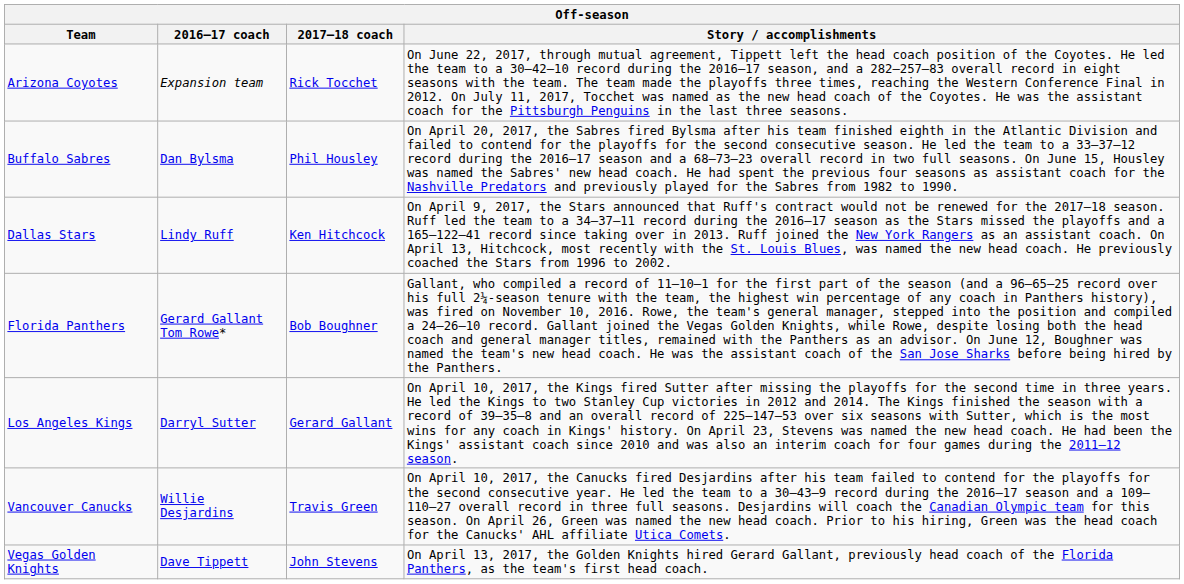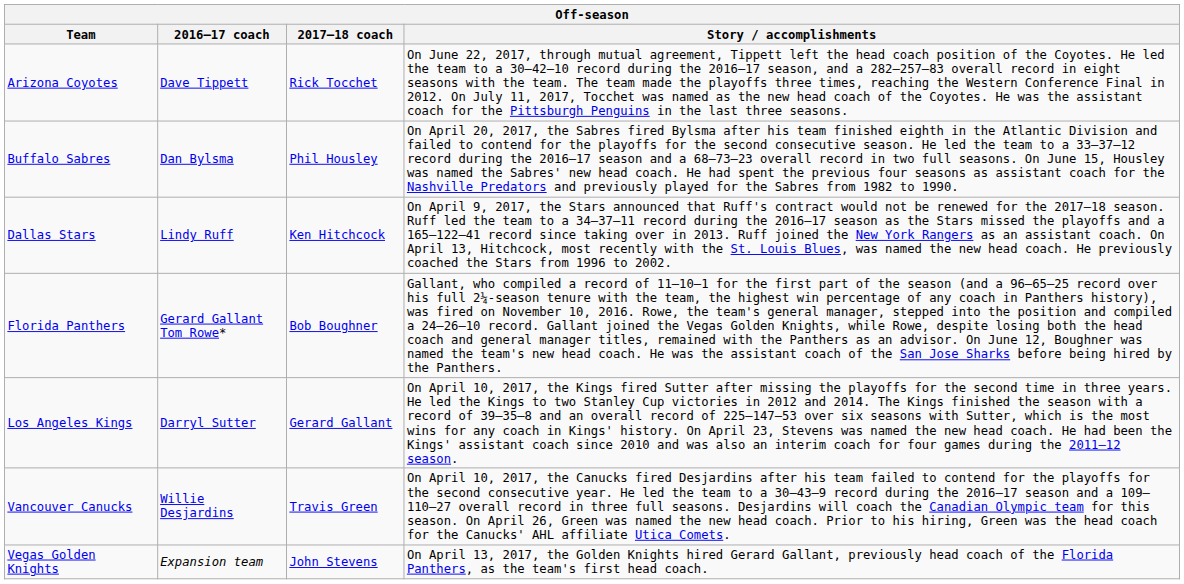(212, 82) Expansion team -> (204, 82) Dave Tippett
(204, 562) Dave Tippett -> (212, 562) Expansion team
